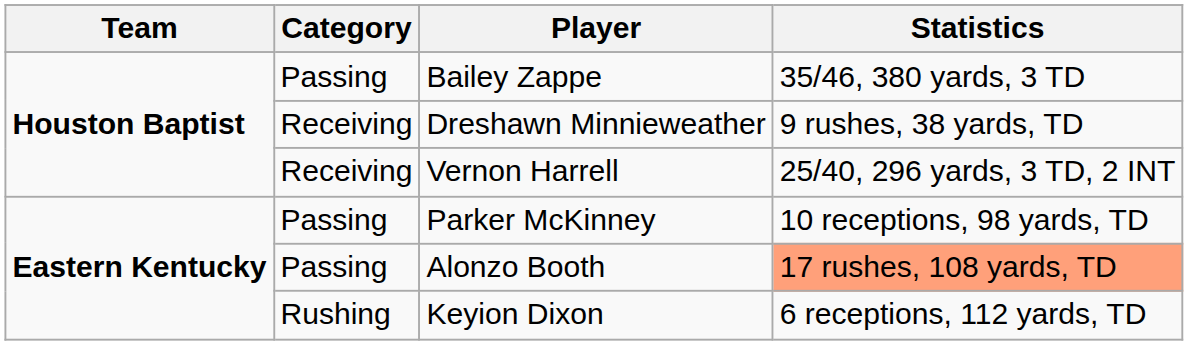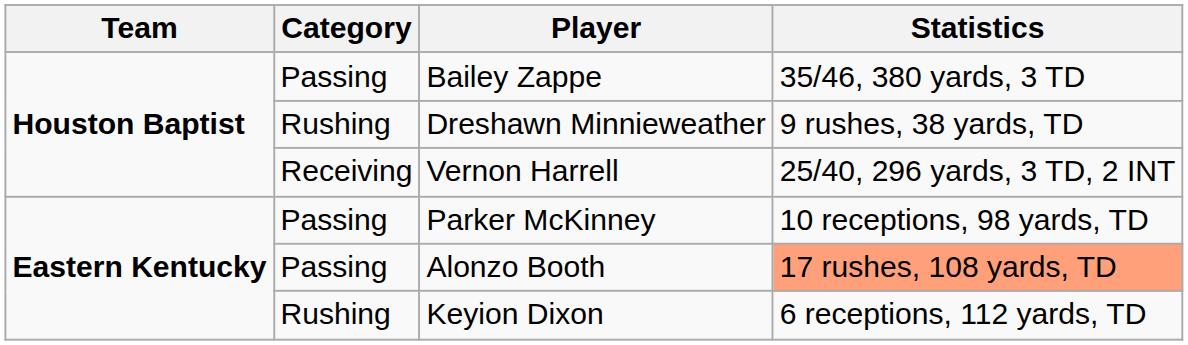(346, 123) Receiving -> (336, 123) Rushing
